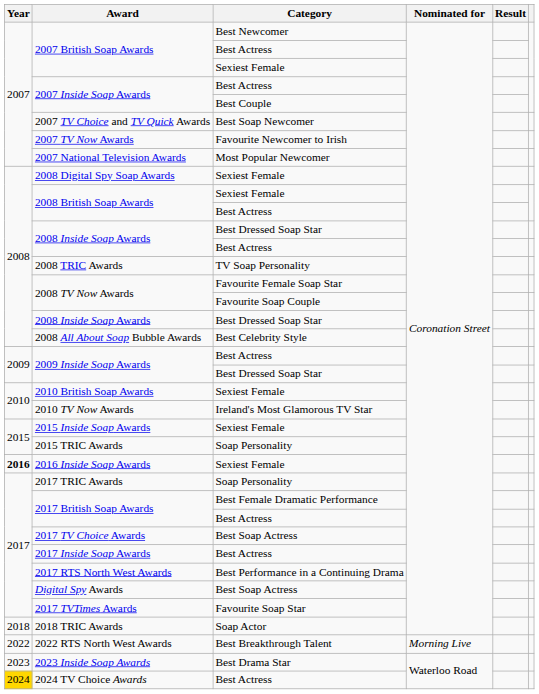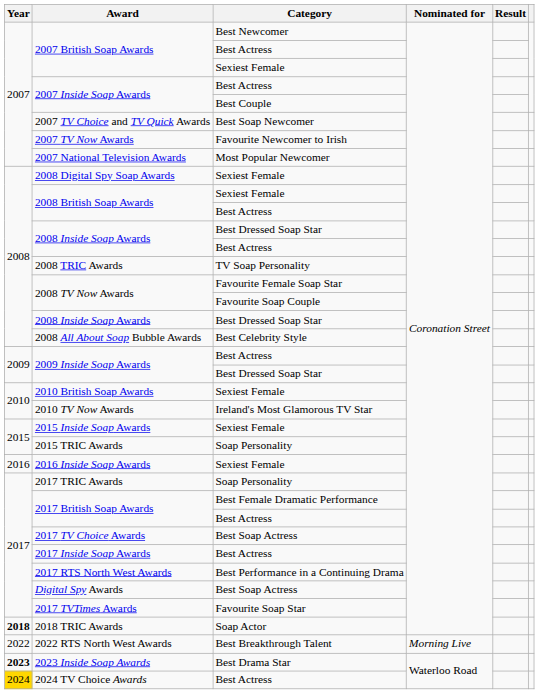(18, 463) bold -> (18, 463) normal
(18, 626) normal -> (18, 626) bold
(18, 662) normal -> (18, 662) bold
